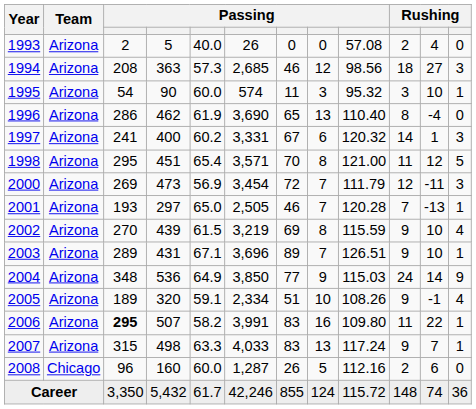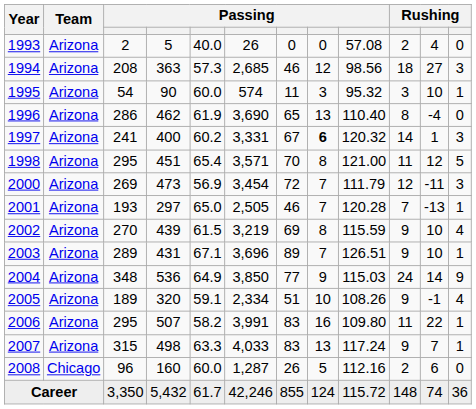(323, 138) normal -> (323, 138) bold
(125, 322) bold -> (125, 322) normal
